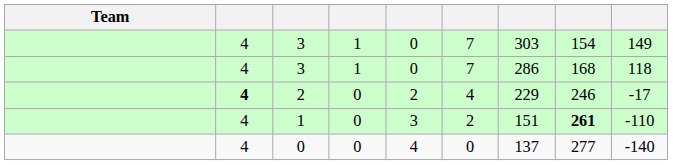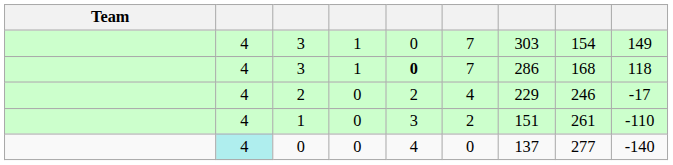(414, 69) normal -> (414, 69) bold
(244, 95) bold -> (244, 95) normal
(583, 120) bold -> (583, 120) normal
(244, 146) no background -> (244, 146) paleturquoise background
